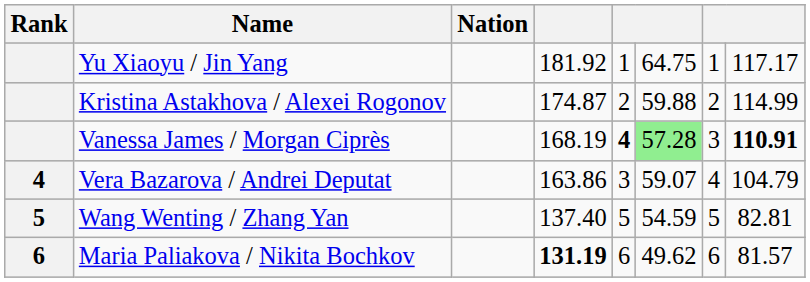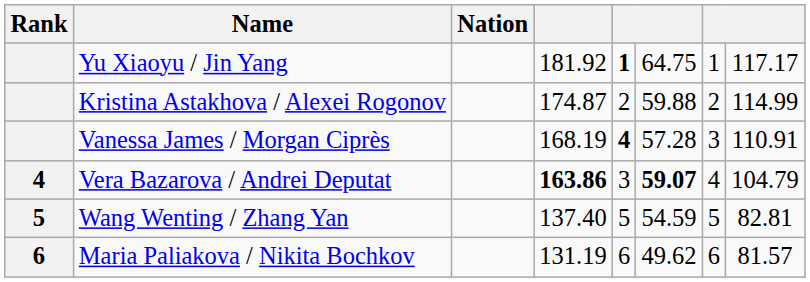(624, 62) normal -> (624, 62) bold
(669, 140) lightgreen background -> (669, 140) no background
(765, 140) bold -> (765, 140) normal
(573, 179) normal -> (573, 179) bold
(669, 179) normal -> (669, 179) bold
(573, 256) bold -> (573, 256) normal
